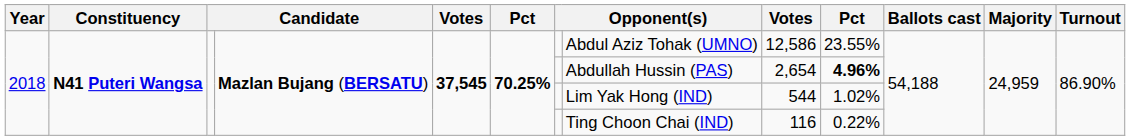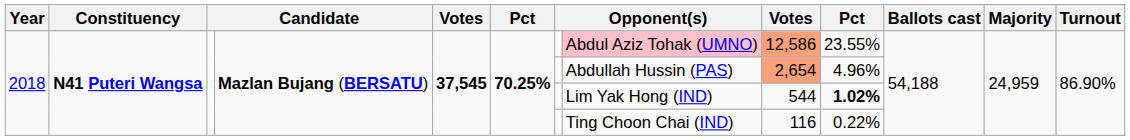(662, 44) no background -> (662, 44) pink background
(791, 44) no background -> (791, 44) lightsalmon background
(795, 70) no background -> (795, 70) lightsalmon background
(857, 70) bold -> (857, 70) normal
(857, 96) normal -> (857, 96) bold
